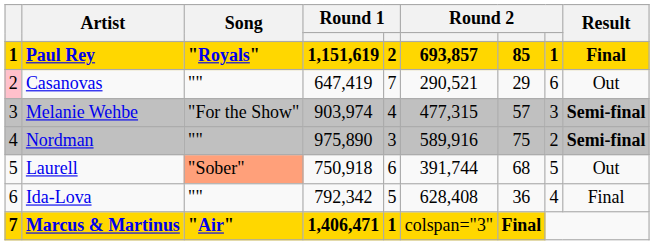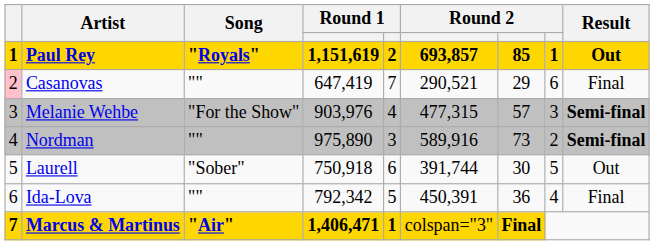(606, 55) Final -> (606, 55) Out
(606, 83) Out -> (606, 83) Final
(343, 112) 903,974 -> (343, 112) 903,976
(521, 140) 75 -> (521, 140) 73
(216, 169) lightsalmon background -> (216, 169) no background
(521, 169) 68 -> (521, 169) 30
(449, 197) 628,408 -> (449, 197) 450,391
